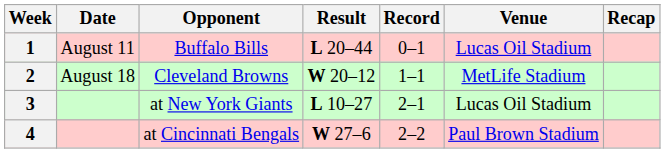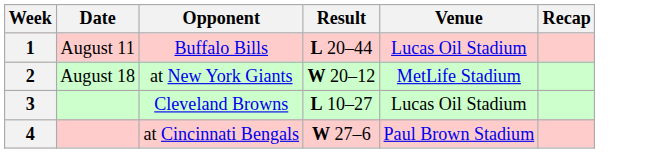- column: (412, 18)
(221, 76) Cleveland Browns -> (221, 76) at New York Giants
(221, 104) at New York Giants -> (221, 104) Cleveland Browns
